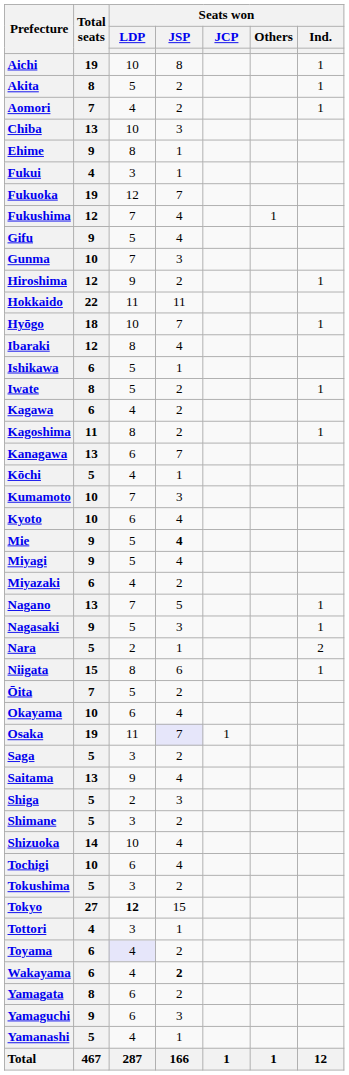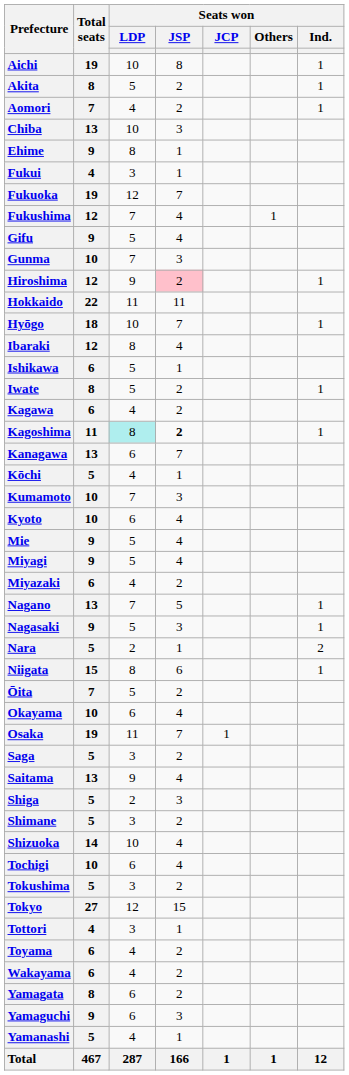(179, 281) no background -> (179, 281) pink background
(132, 432) no background -> (132, 432) paleturquoise background
(179, 432) normal -> (179, 432) bold
(179, 540) bold -> (179, 540) normal
(179, 735) lavender background -> (179, 735) no background
(132, 907) bold -> (132, 907) normal
(132, 951) lavender background -> (132, 951) no background
(179, 972) bold -> (179, 972) normal
